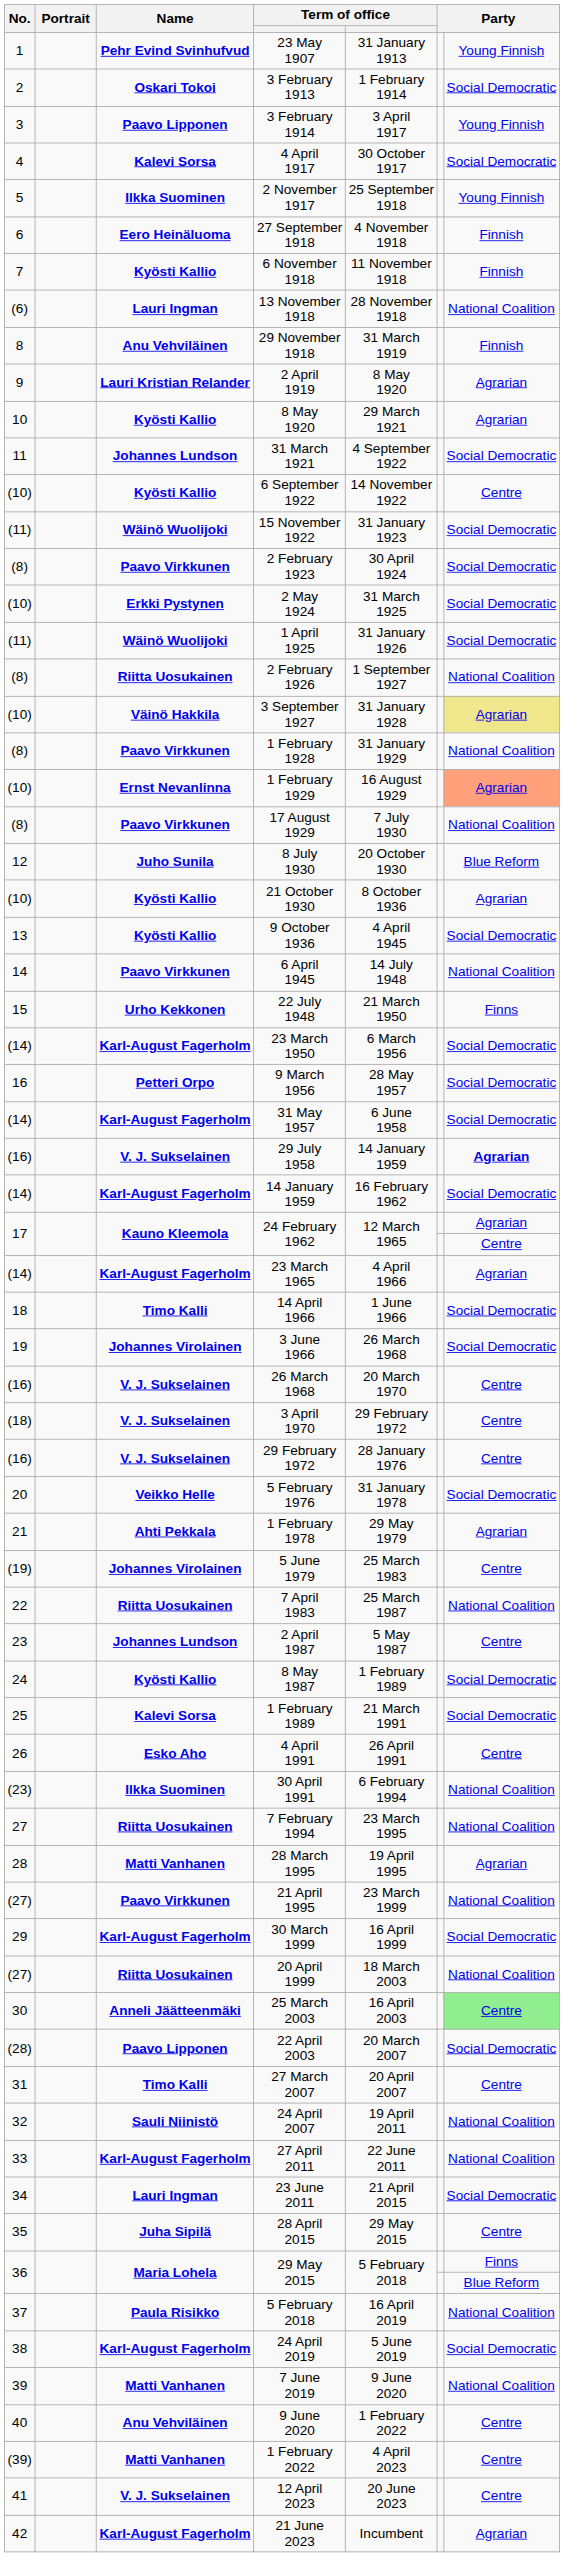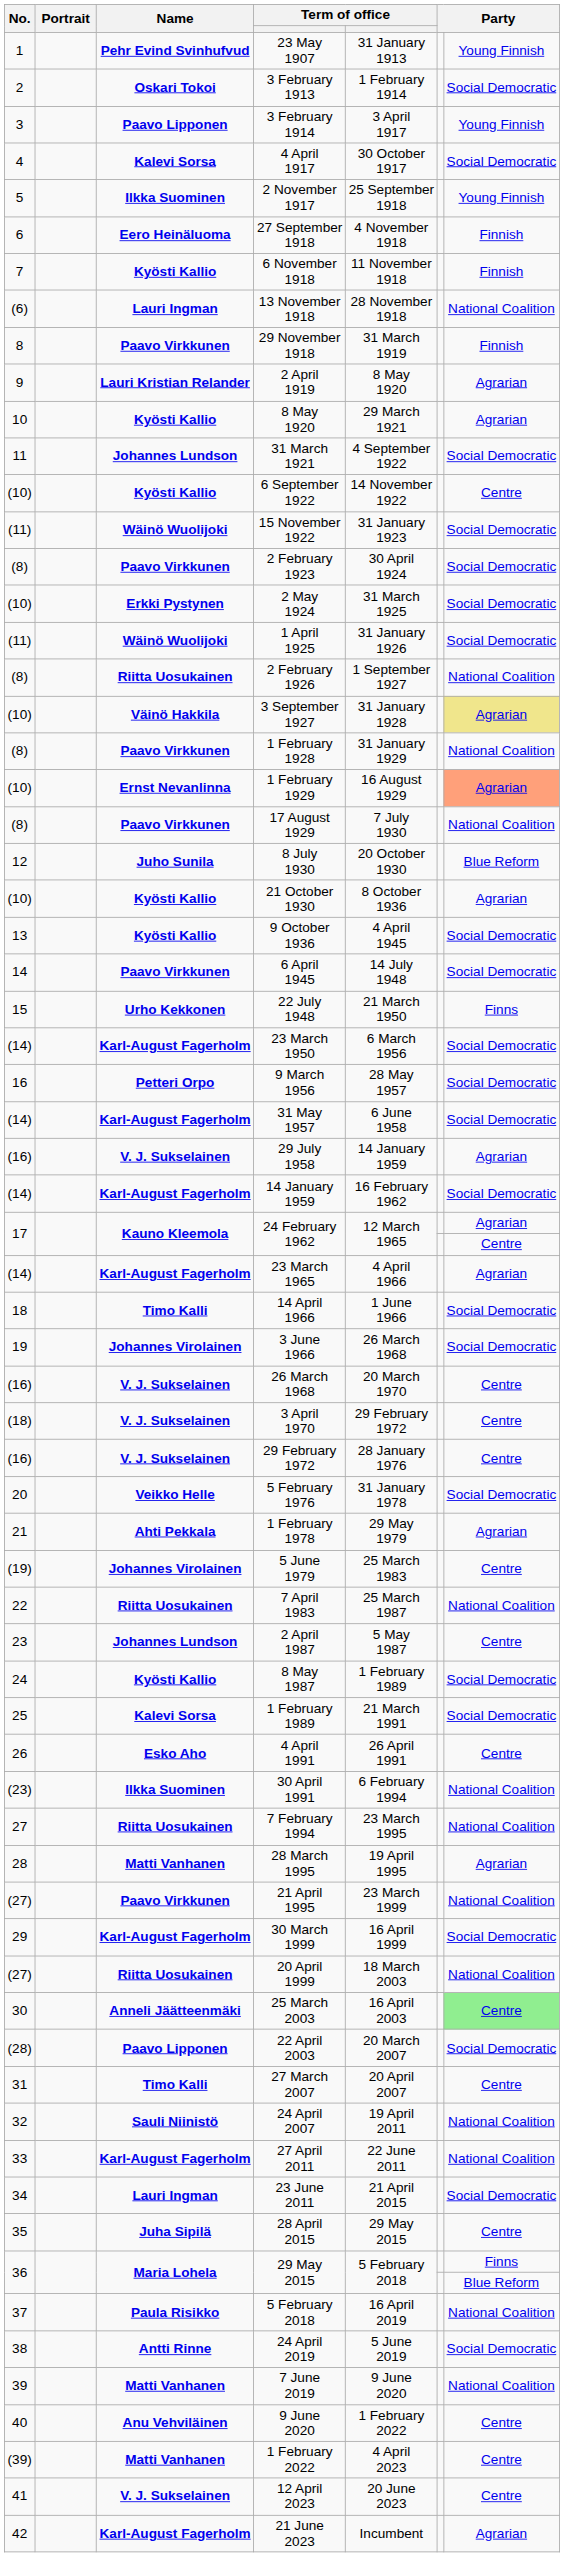(175, 345) Anu Vehviläinen -> (175, 345) Paavo Virkkunen
(501, 972) National Coalition -> (501, 972) Social Democratic
(501, 1156) bold -> (501, 1156) normal
(175, 2349) Karl-August Fagerholm -> (175, 2349) Antti Rinne
